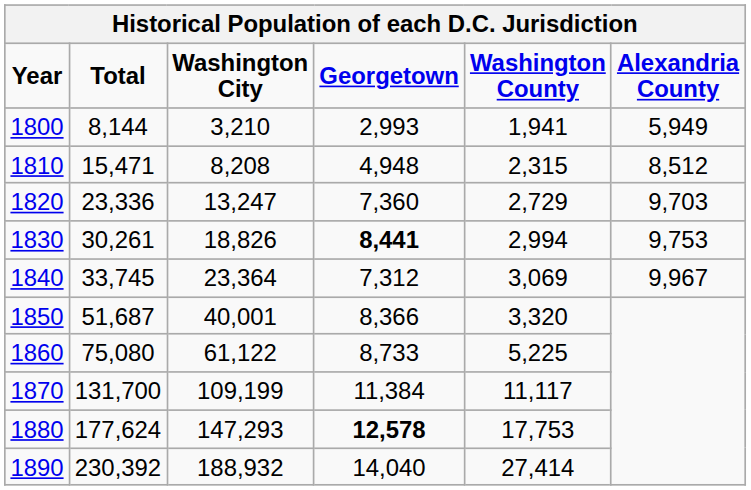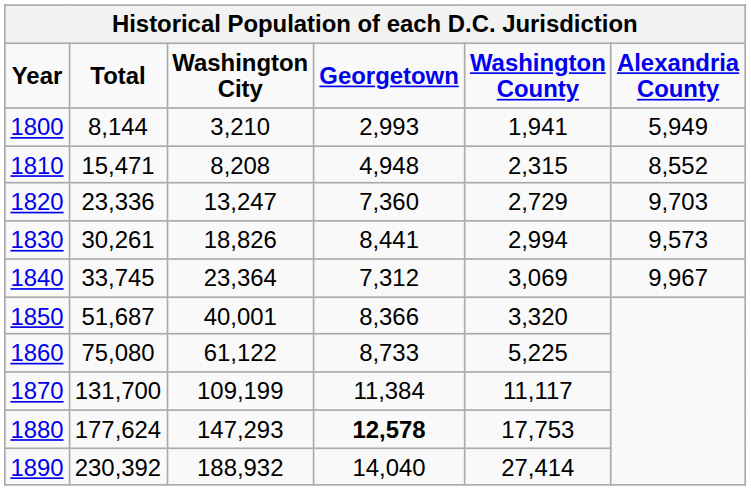(678, 164) 8,512 -> (678, 164) 8,552
(389, 240) bold -> (389, 240) normal
(678, 240) 9,753 -> (678, 240) 9,573
